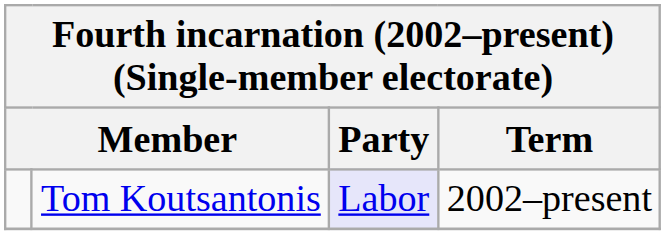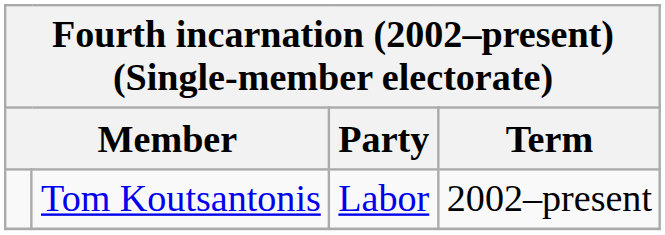(384, 198) lavender background -> (384, 198) no background
